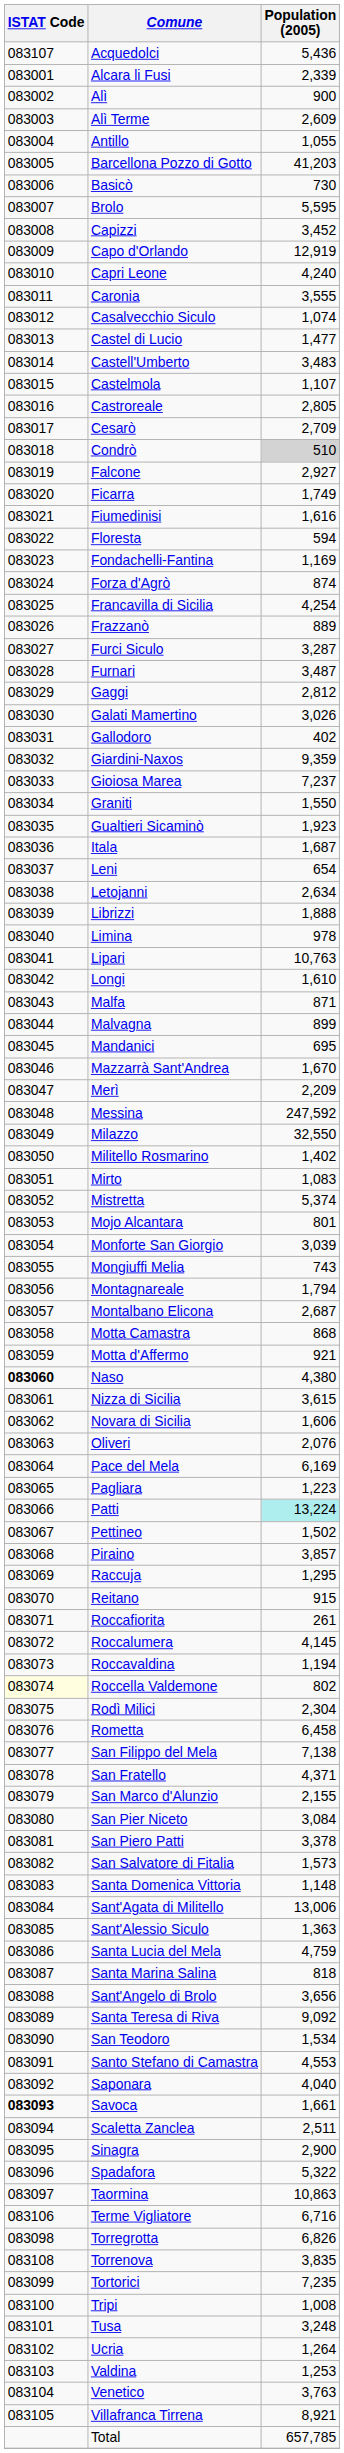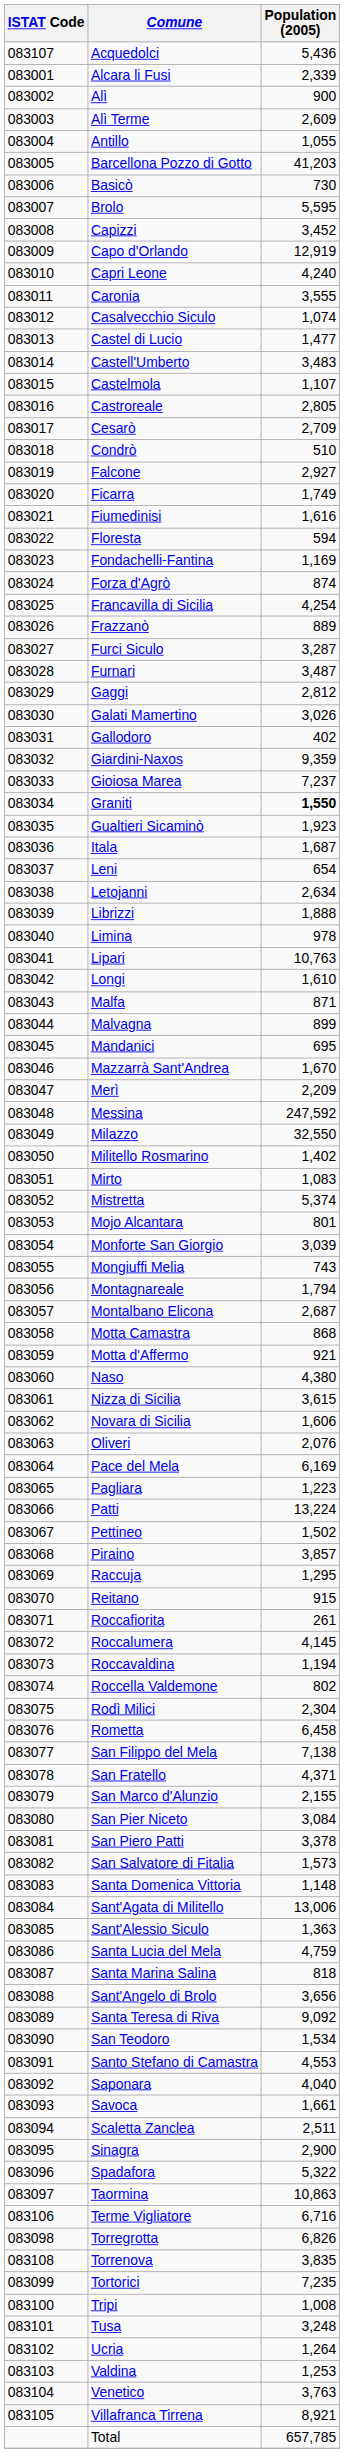(325, 450) lightgrey background -> (325, 450) no background
(319, 803) normal -> (319, 803) bold
(31, 1377) bold -> (31, 1377) normal
(315, 1510) paleturquoise background -> (315, 1510) no background
(31, 1686) lightyellow background -> (31, 1686) no background
(31, 2106) bold -> (31, 2106) normal
